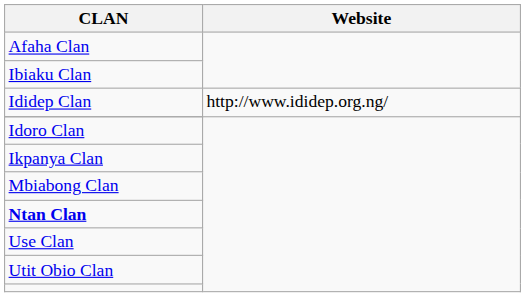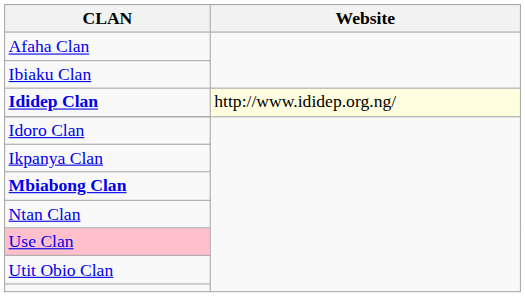(50, 102) normal -> (53, 102) bold
(297, 102) no background -> (305, 102) lightyellow background
(64, 185) normal -> (68, 185) bold
(47, 213) bold -> (45, 213) normal
(41, 241) no background -> (41, 241) pink background
